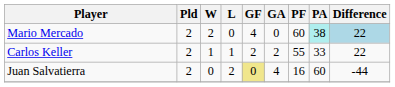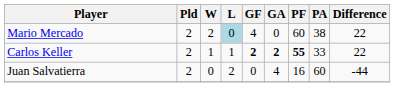(232, 33) no background -> (232, 33) lightblue background
(320, 33) paleturquoise background -> (320, 33) no background
(360, 33) lightblue background -> (360, 33) no background
(253, 52) normal -> (253, 52) bold
(276, 52) normal -> (276, 52) bold
(299, 52) normal -> (299, 52) bold
(253, 71) khaki background -> (253, 71) no background
